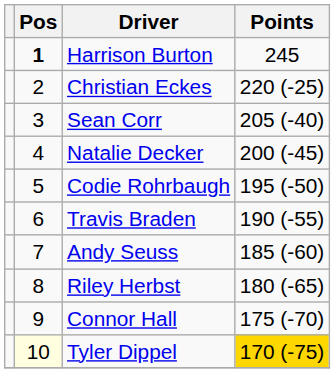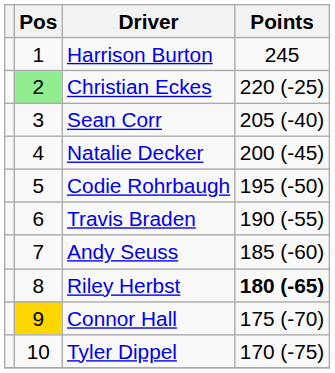(38, 54) bold -> (38, 54) normal
(38, 87) no background -> (38, 87) lightgreen background
(282, 285) normal -> (282, 285) bold
(38, 318) no background -> (38, 318) gold background
(38, 351) lightyellow background -> (38, 351) no background
(282, 351) gold background -> (282, 351) no background
